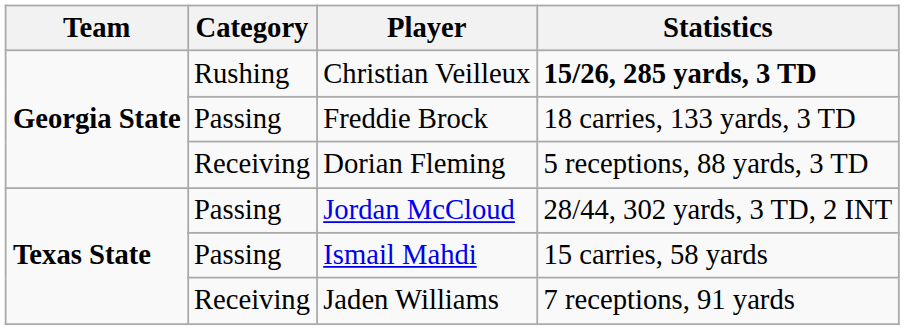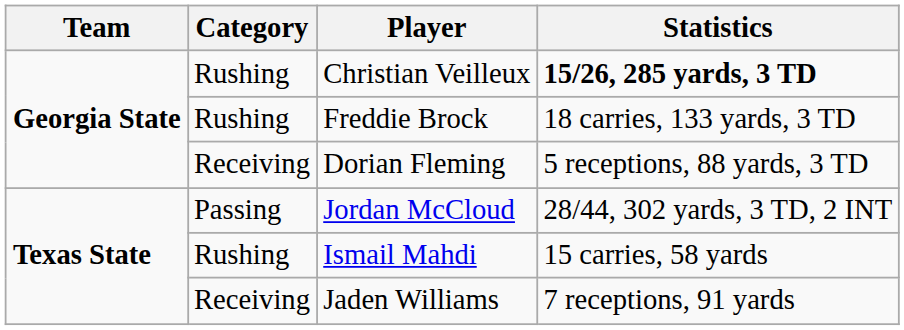(238, 118) Passing -> (242, 118) Rushing
(238, 254) Passing -> (242, 254) Rushing
